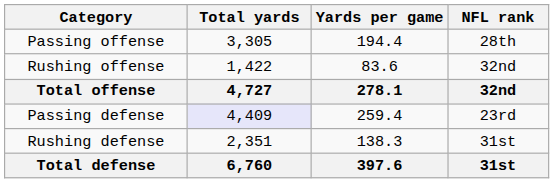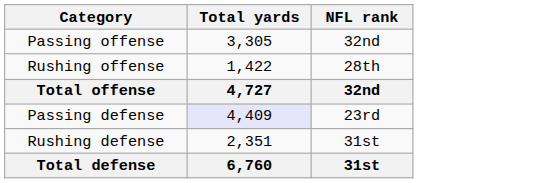- column: (380, 17)
(498, 42) 28th -> (362, 42) 32nd
(498, 67) 32nd -> (362, 67) 28th
